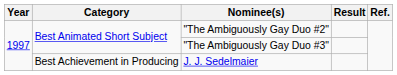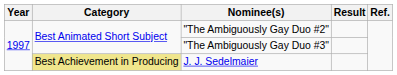(107, 62) no background -> (107, 62) khaki background
